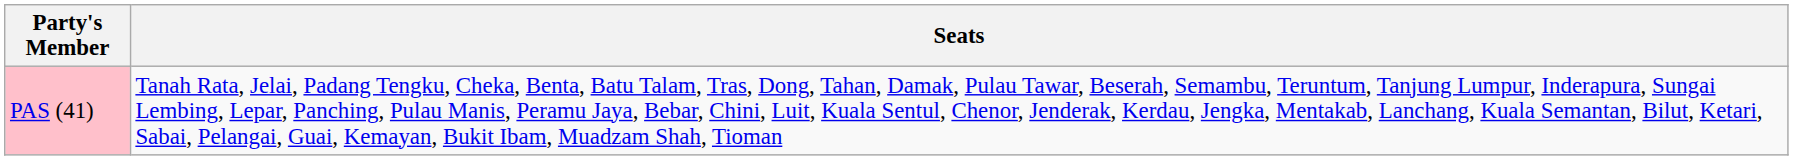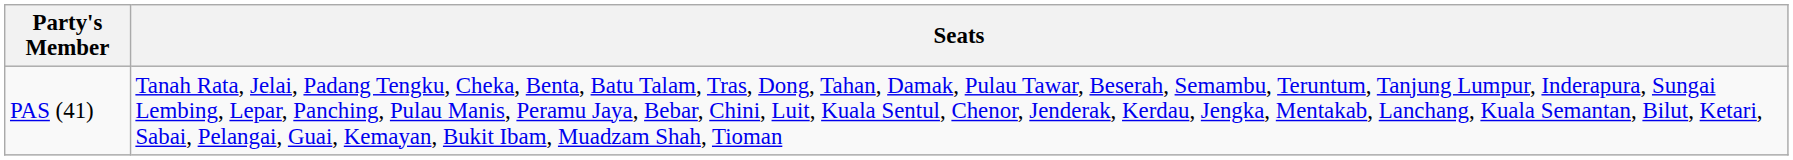(52, 110) pink background -> (52, 110) no background
